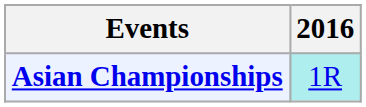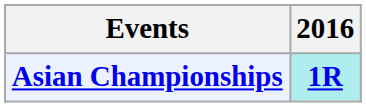(325, 76) normal -> (325, 76) bold
